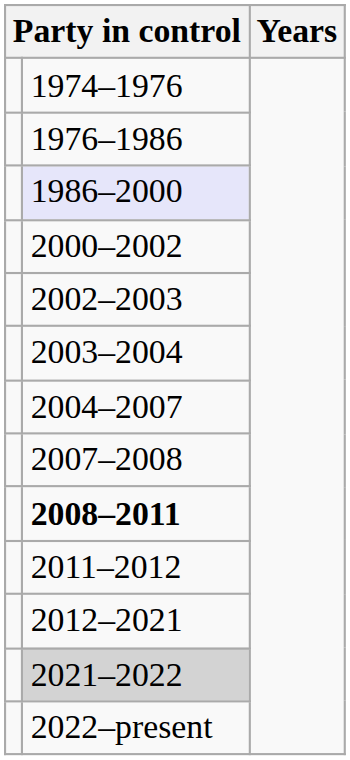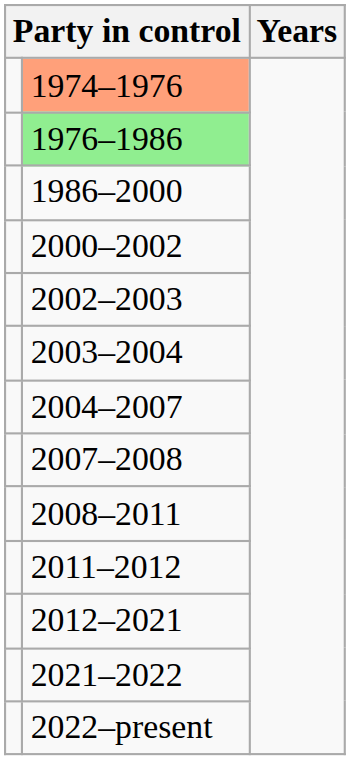(107, 84) no background -> (107, 84) lightsalmon background
(107, 138) no background -> (107, 138) lightgreen background
(107, 191) lavender background -> (107, 191) no background
(106, 513) bold -> (106, 513) normal
(107, 673) lightgrey background -> (107, 673) no background
